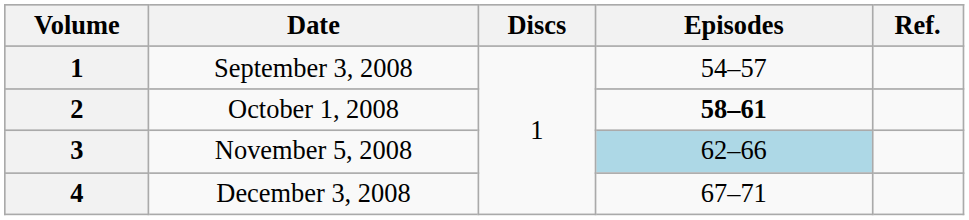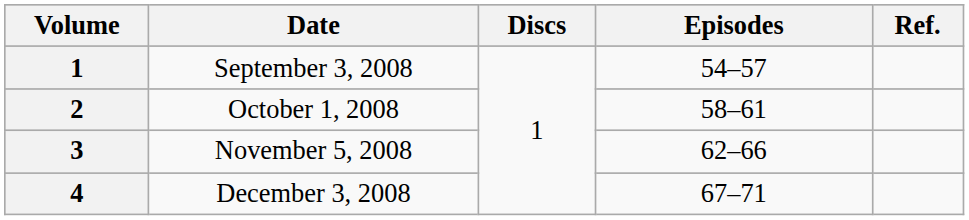(734, 109) bold -> (734, 109) normal
(734, 151) lightblue background -> (734, 151) no background
